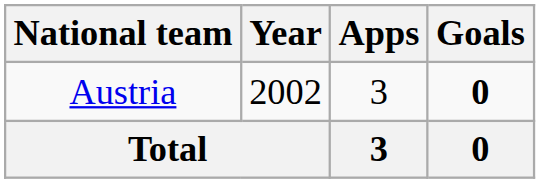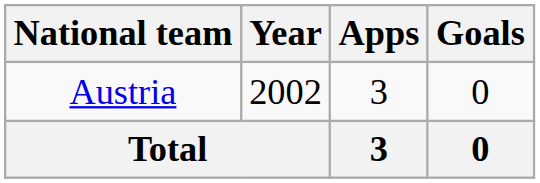(480, 90) bold -> (480, 90) normal
